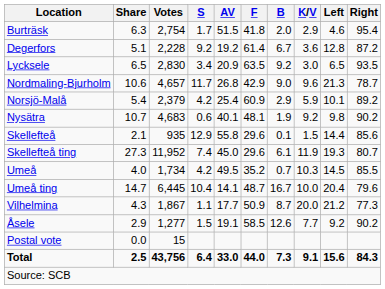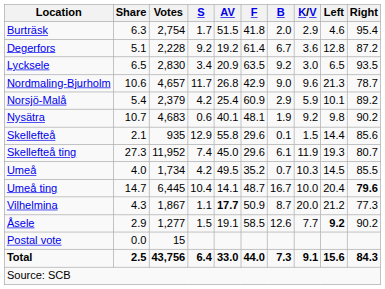(367, 188) normal -> (367, 188) bold
(228, 205) normal -> (228, 205) bold
(337, 223) normal -> (337, 223) bold
